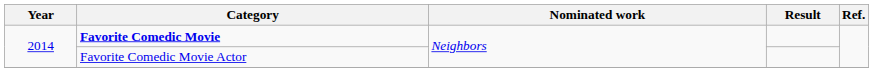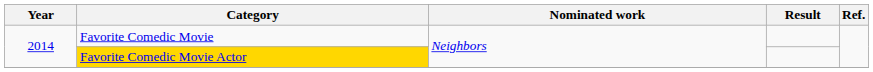(150, 36) bold -> (147, 36) normal
(163, 57) no background -> (163, 57) gold background
